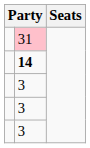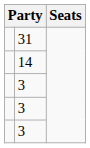(25, 39) pink background -> (25, 39) no background
(25, 62) bold -> (25, 62) normal
